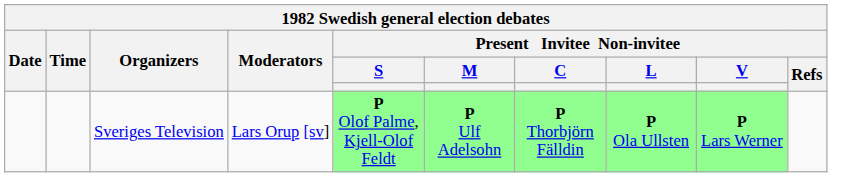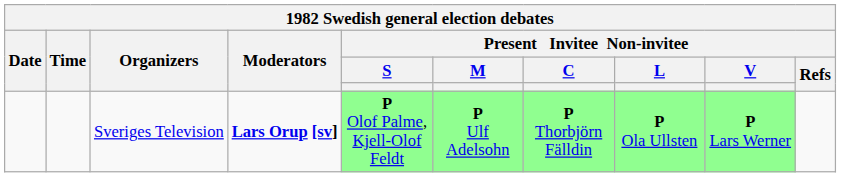(280, 131) normal -> (285, 131) bold
